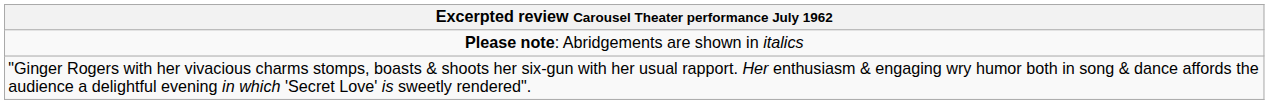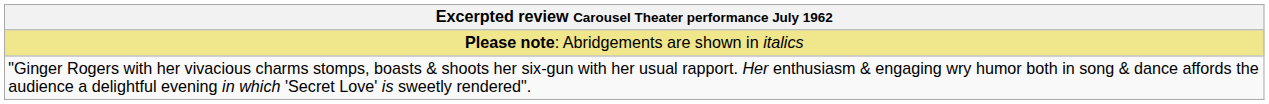(634, 42) no background -> (634, 42) khaki background
